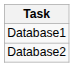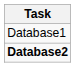(37, 52) normal -> (38, 52) bold
